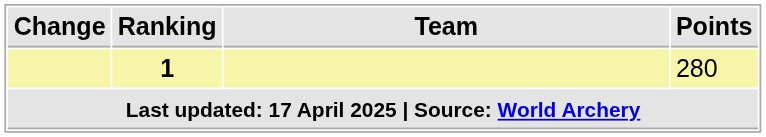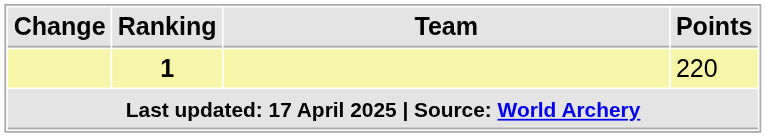(697, 68) 280 -> (697, 68) 220
